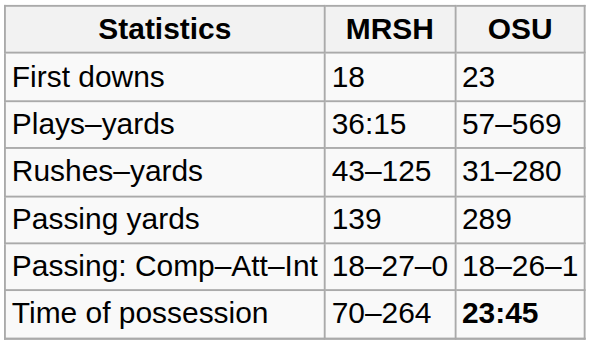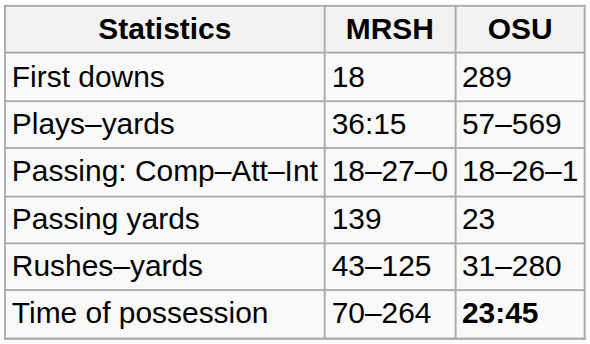(479, 76) 23 -> (487, 76) 289
rows swapped: (107, 171) <-> (165, 266)
(487, 218) 289 -> (479, 218) 23
